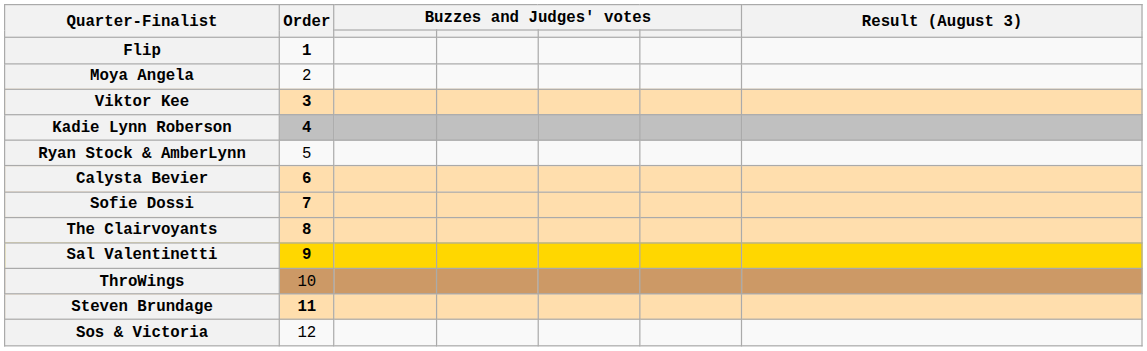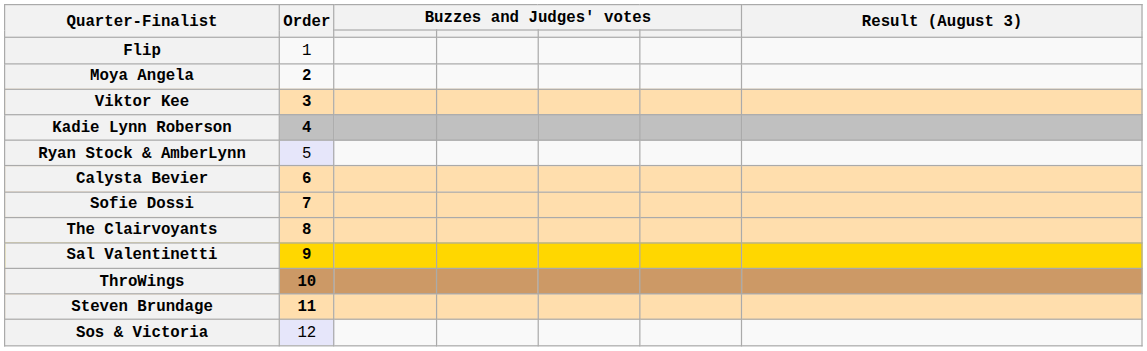(307, 51) bold -> (307, 51) normal
(307, 76) normal -> (307, 76) bold
(307, 153) no background -> (307, 153) lavender background
(307, 281) normal -> (307, 281) bold
(307, 333) no background -> (307, 333) lavender background
